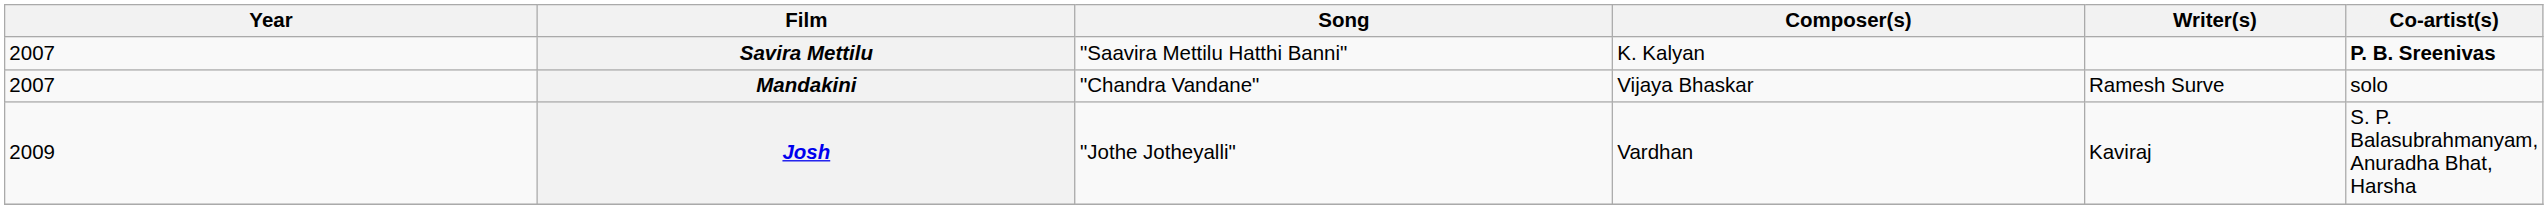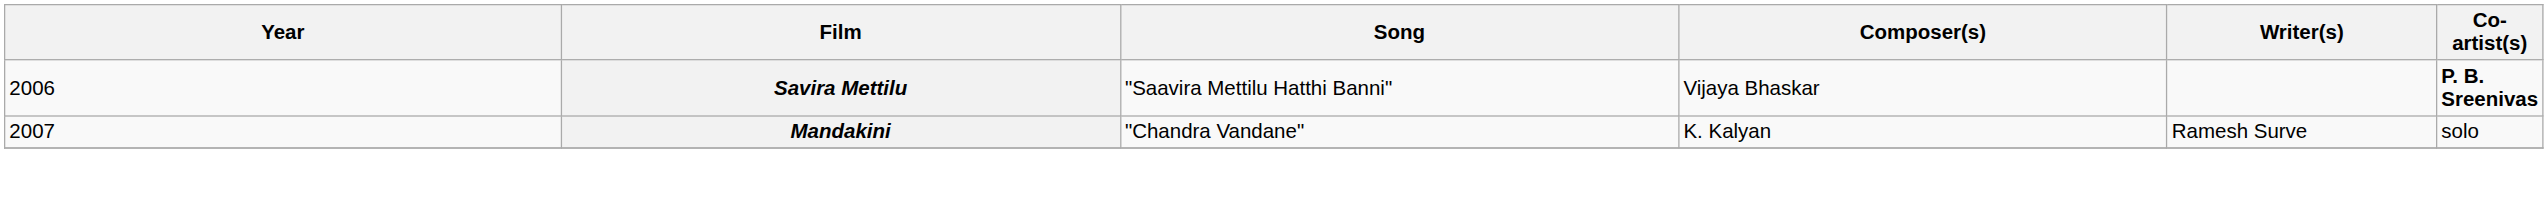(32, 53) 2007 -> (32, 87) 2006
(1661, 53) K. Kalyan -> (1752, 87) Vijaya Bhaskar
(1685, 85) Vijaya Bhaskar -> (1727, 131) K. Kalyan
- row: (806, 152)
